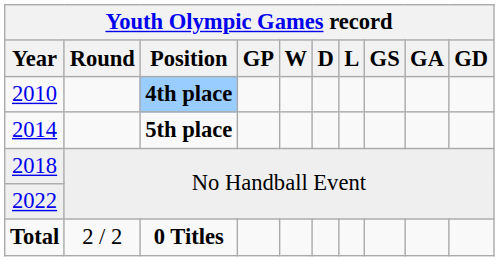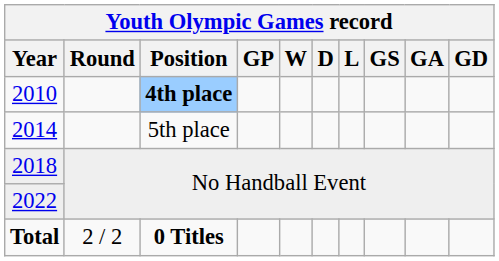(189, 129) bold -> (189, 129) normal
